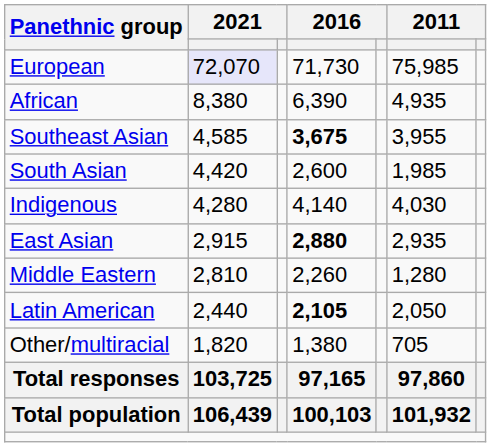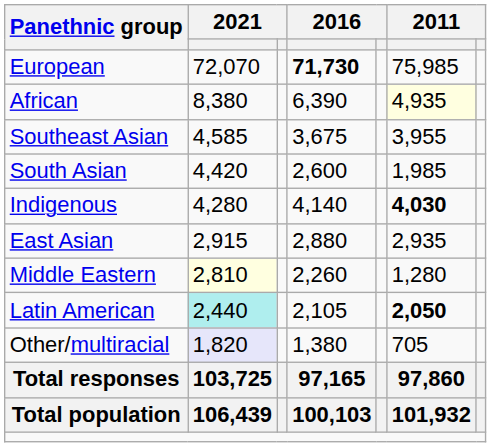(226, 66) lavender background -> (226, 66) no background
(326, 66) normal -> (326, 66) bold
(419, 101) no background -> (419, 101) lightyellow background
(320, 136) bold -> (320, 136) normal
(419, 205) normal -> (419, 205) bold
(320, 240) bold -> (320, 240) normal
(220, 275) no background -> (220, 275) lightyellow background
(220, 310) no background -> (220, 310) paleturquoise background
(320, 310) bold -> (320, 310) normal
(419, 310) normal -> (419, 310) bold
(220, 344) no background -> (220, 344) lavender background
